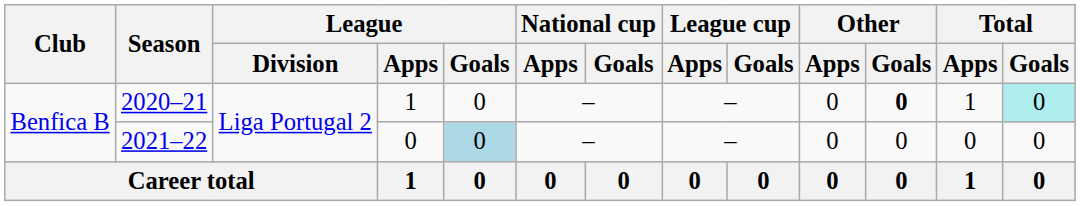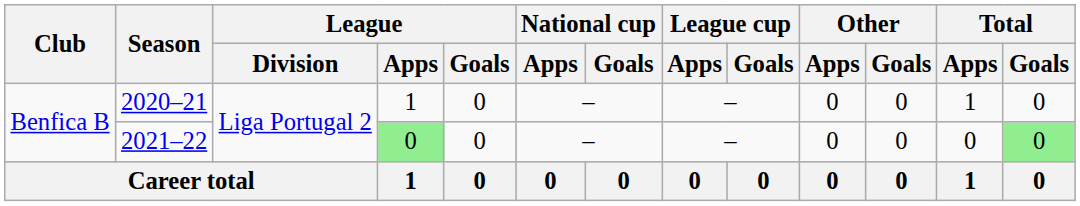(901, 102) bold -> (901, 102) normal
(1039, 102) paleturquoise background -> (1039, 102) no background
(411, 141) no background -> (411, 141) lightgreen background
(480, 141) lightblue background -> (480, 141) no background
(1039, 141) no background -> (1039, 141) lightgreen background
